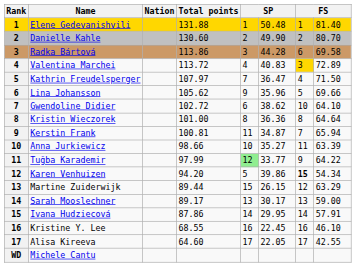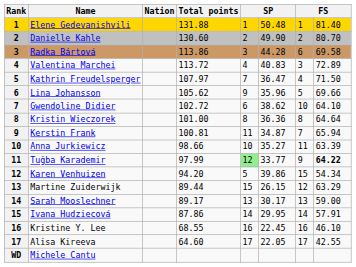(300, 65) gold background -> (300, 65) no background
(328, 160) normal -> (328, 160) bold
(303, 174) bold -> (303, 174) normal
